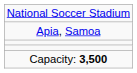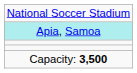(68, 31) no background -> (68, 31) paleturquoise background
